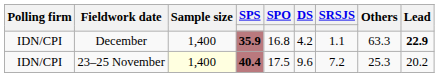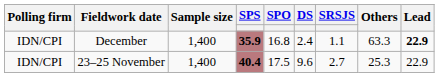(305, 40) 4.2 -> (305, 40) 2.4
(202, 61) lightyellow background -> (202, 61) no background
(337, 61) 7.2 -> (337, 61) 2.7
(417, 61) 20.2 -> (417, 61) 22.9
